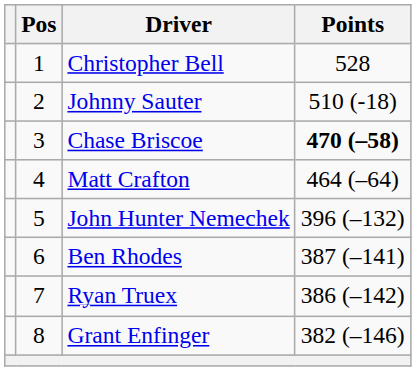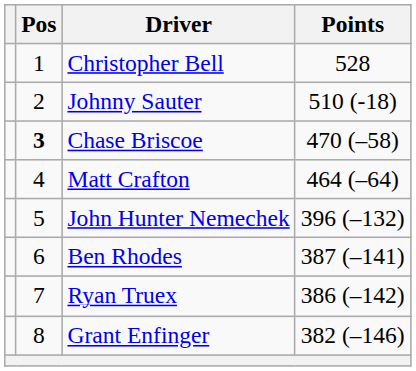(39, 140) normal -> (39, 140) bold
(353, 140) bold -> (353, 140) normal
